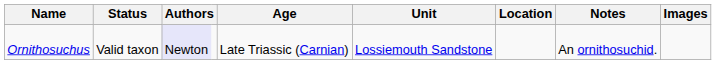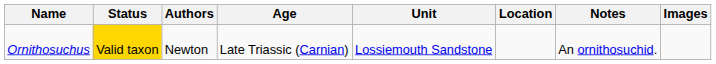(127, 49) no background -> (127, 49) gold background
(186, 49) lavender background -> (186, 49) no background
